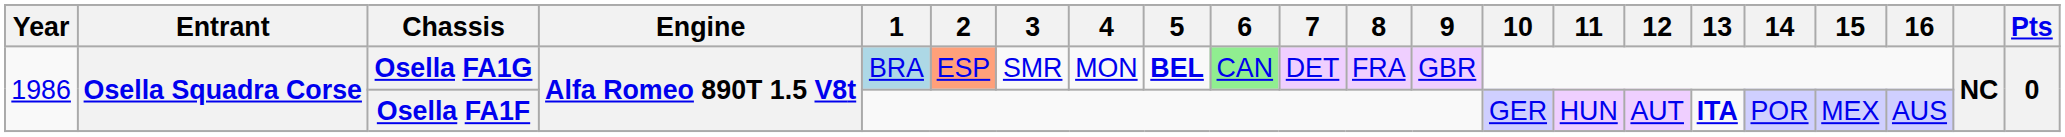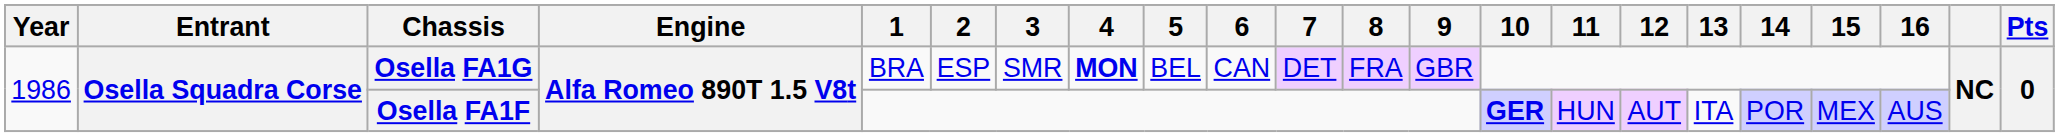(896, 68) lightblue background -> (896, 68) no background
(963, 68) lightsalmon background -> (963, 68) no background
(1106, 68) normal -> (1106, 68) bold
(1177, 68) bold -> (1176, 68) normal
(1245, 68) lightgreen background -> (1242, 68) no background
(1518, 110) normal -> (1515, 110) bold
(1717, 110) bold -> (1714, 110) normal
